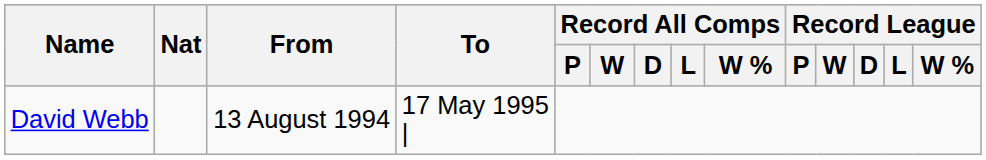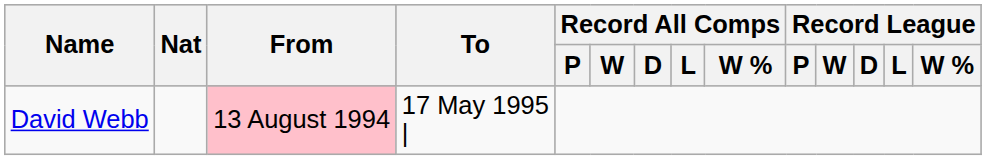(302, 119) no background -> (302, 119) pink background
